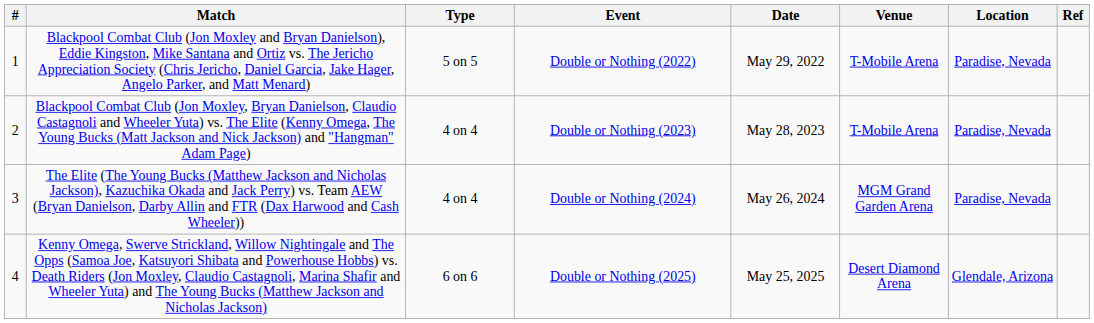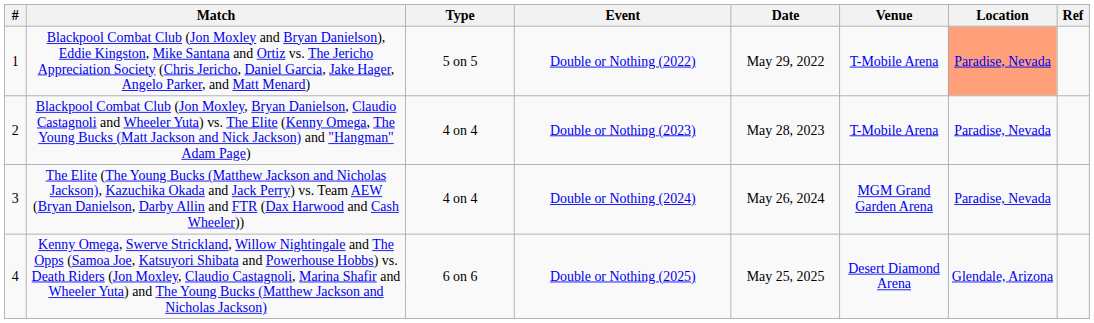(1003, 61) no background -> (1003, 61) lightsalmon background
